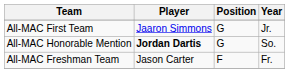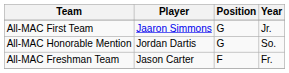(169, 44) bold -> (166, 44) normal
